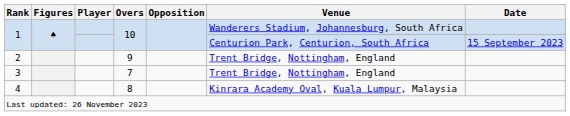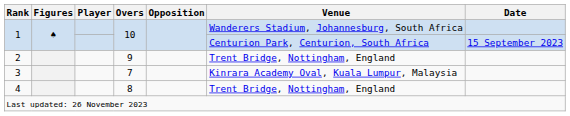(302, 73) Trent Bridge, Nottingham, England -> (333, 73) Kinrara Academy Oval, Kuala Lumpur, Malaysia
(333, 88) Kinrara Academy Oval, Kuala Lumpur, Malaysia -> (302, 88) Trent Bridge, Nottingham, England
